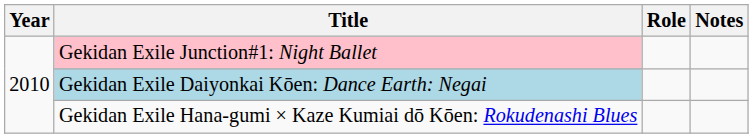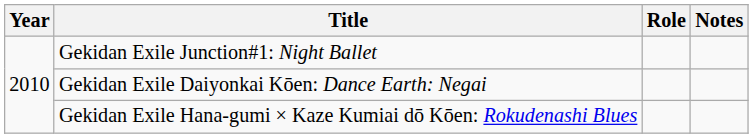(218, 52) pink background -> (218, 52) no background
(273, 84) lightblue background -> (273, 84) no background
